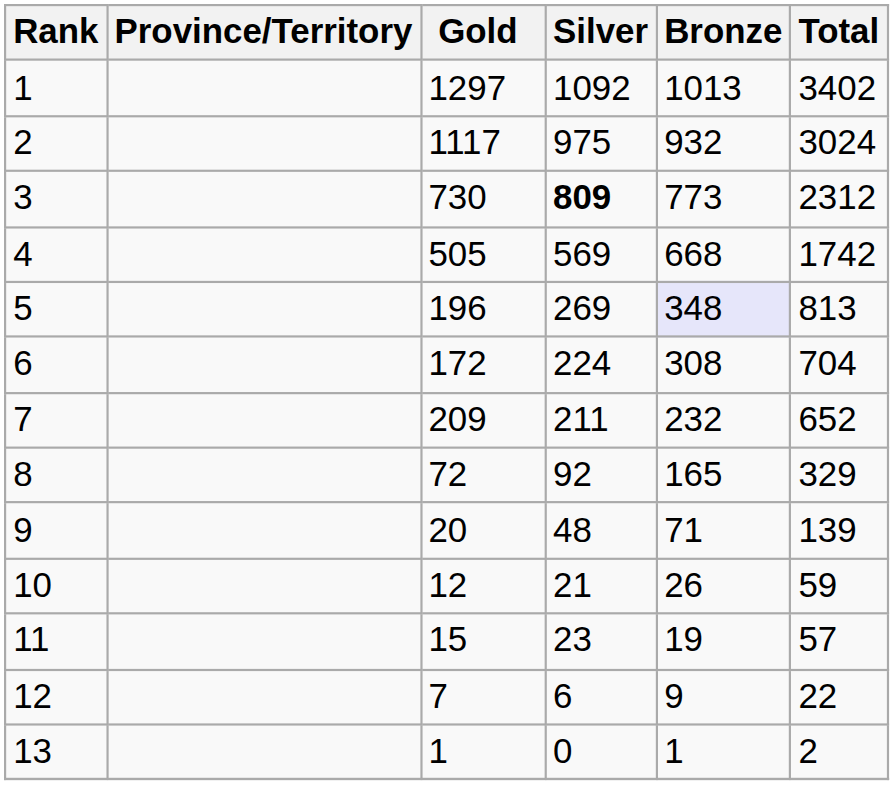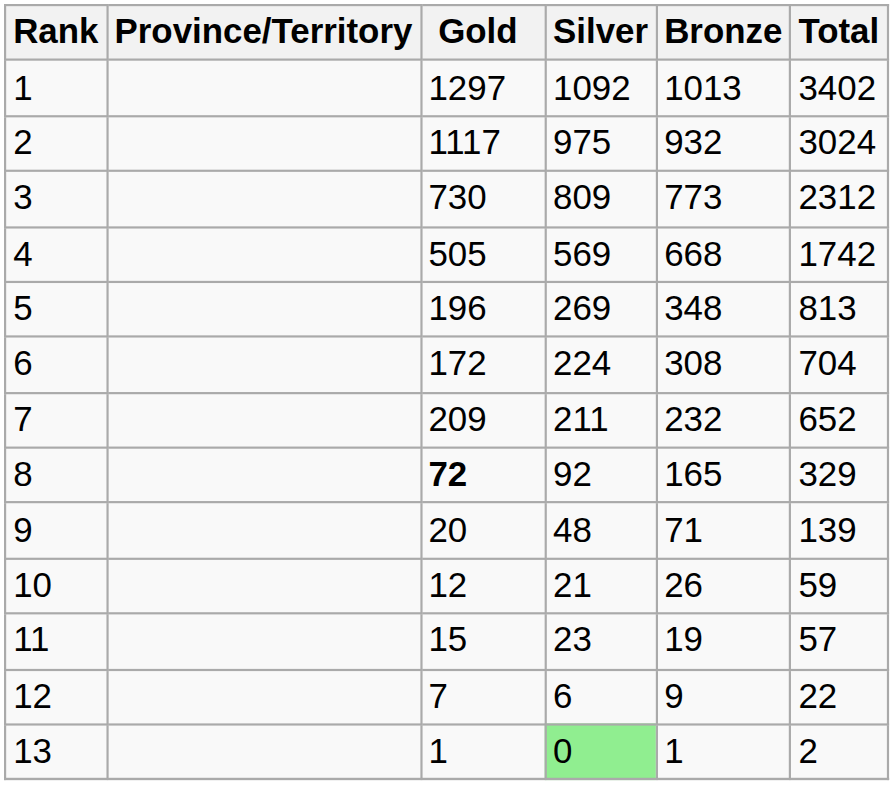(582, 198) bold -> (582, 198) normal
(693, 308) lavender background -> (693, 308) no background
(448, 474) normal -> (448, 474) bold
(563, 751) no background -> (563, 751) lightgreen background
